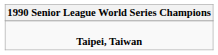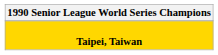(109, 41) no background -> (109, 41) gold background
